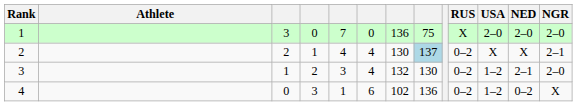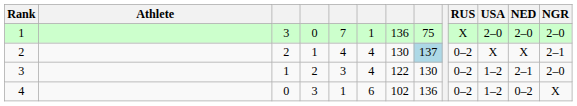(371, 33) 0 -> (371, 33) 1
(400, 71) 132 -> (400, 71) 122
